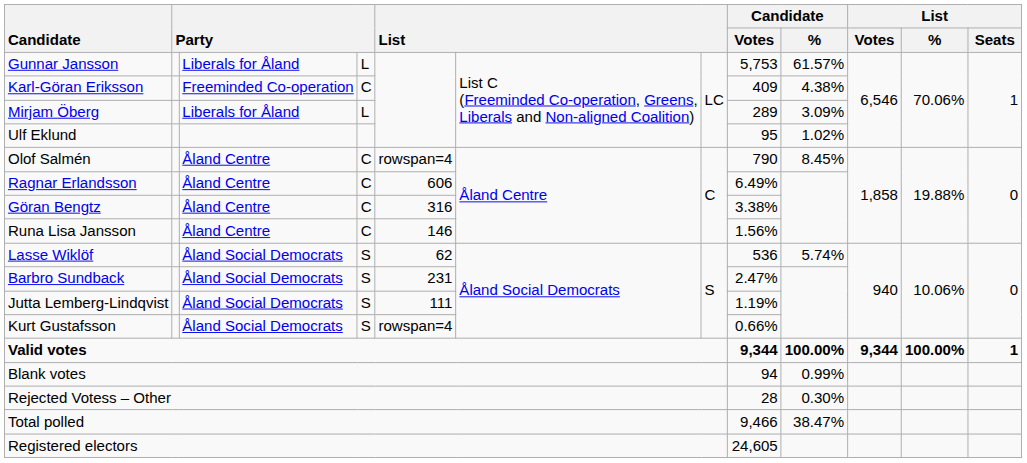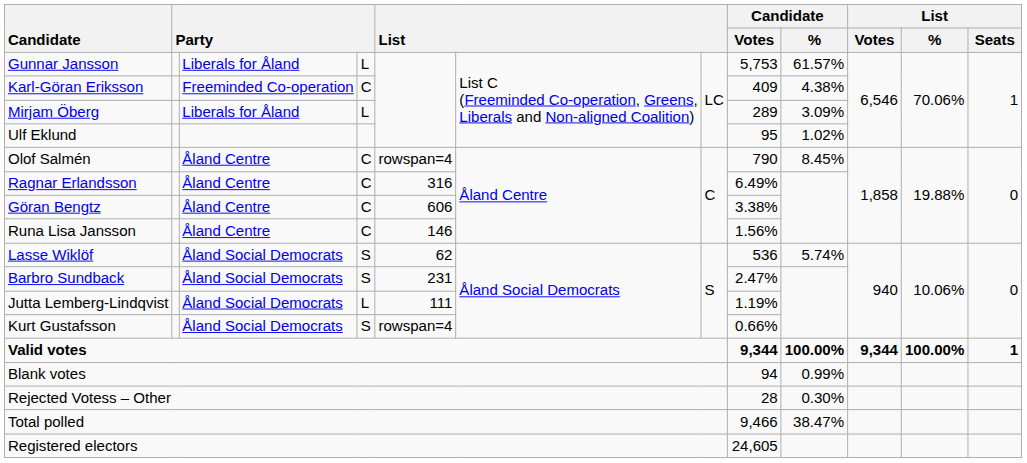(440, 183) 606 -> (440, 183) 316
(440, 207) 316 -> (440, 207) 606
(366, 302) S -> (365, 302) L
